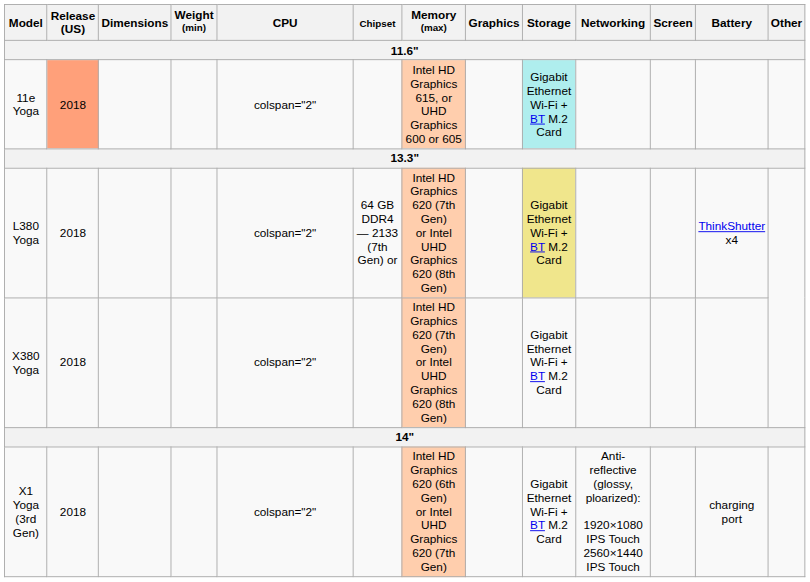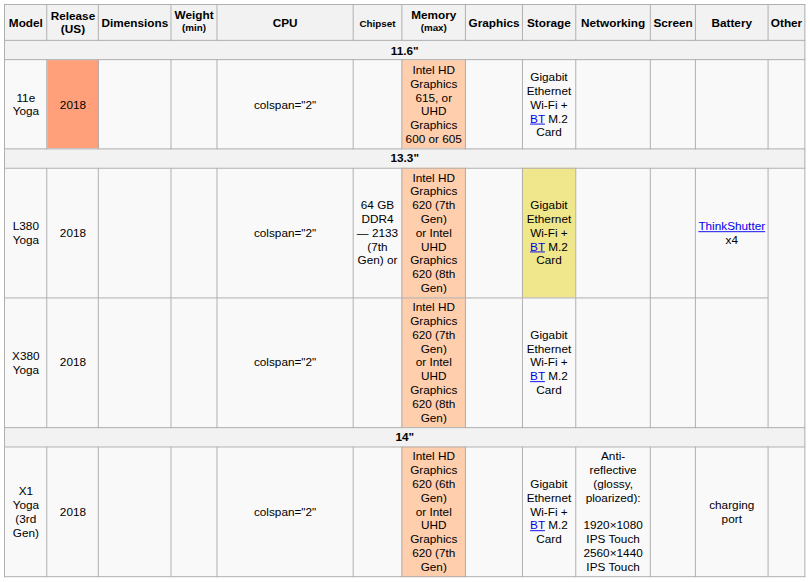(549, 104) paleturquoise background -> (549, 104) no background
